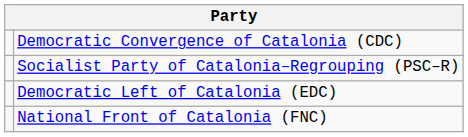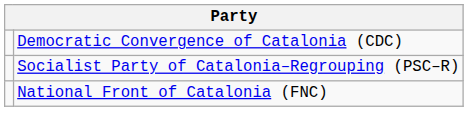- row: (177, 94)
